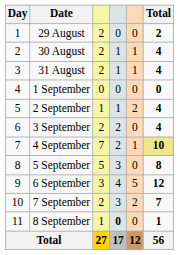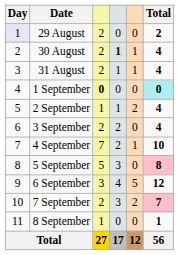(18, 33) no background -> (18, 33) lavender background
(118, 52) normal -> (118, 52) bold
(101, 89) normal -> (101, 89) bold
(159, 89) no background -> (159, 89) paleturquoise background
(159, 146) khaki background -> (159, 146) no background
(159, 165) no background -> (159, 165) pink background
(159, 202) no background -> (159, 202) pink background
(118, 221) bold -> (118, 221) normal
